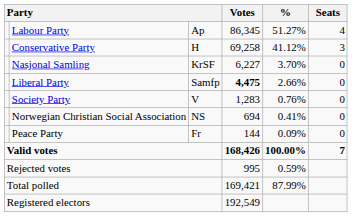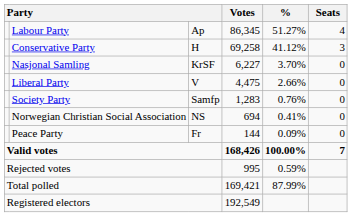(205, 82) Samfp -> (195, 82) V
(248, 82) bold -> (248, 82) normal
(195, 99) V -> (205, 99) Samfp
